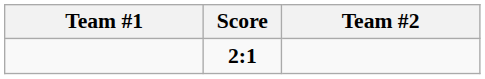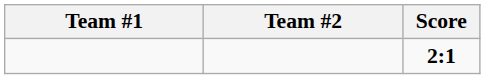columns swapped: (242, 21) <-> (381, 21)
